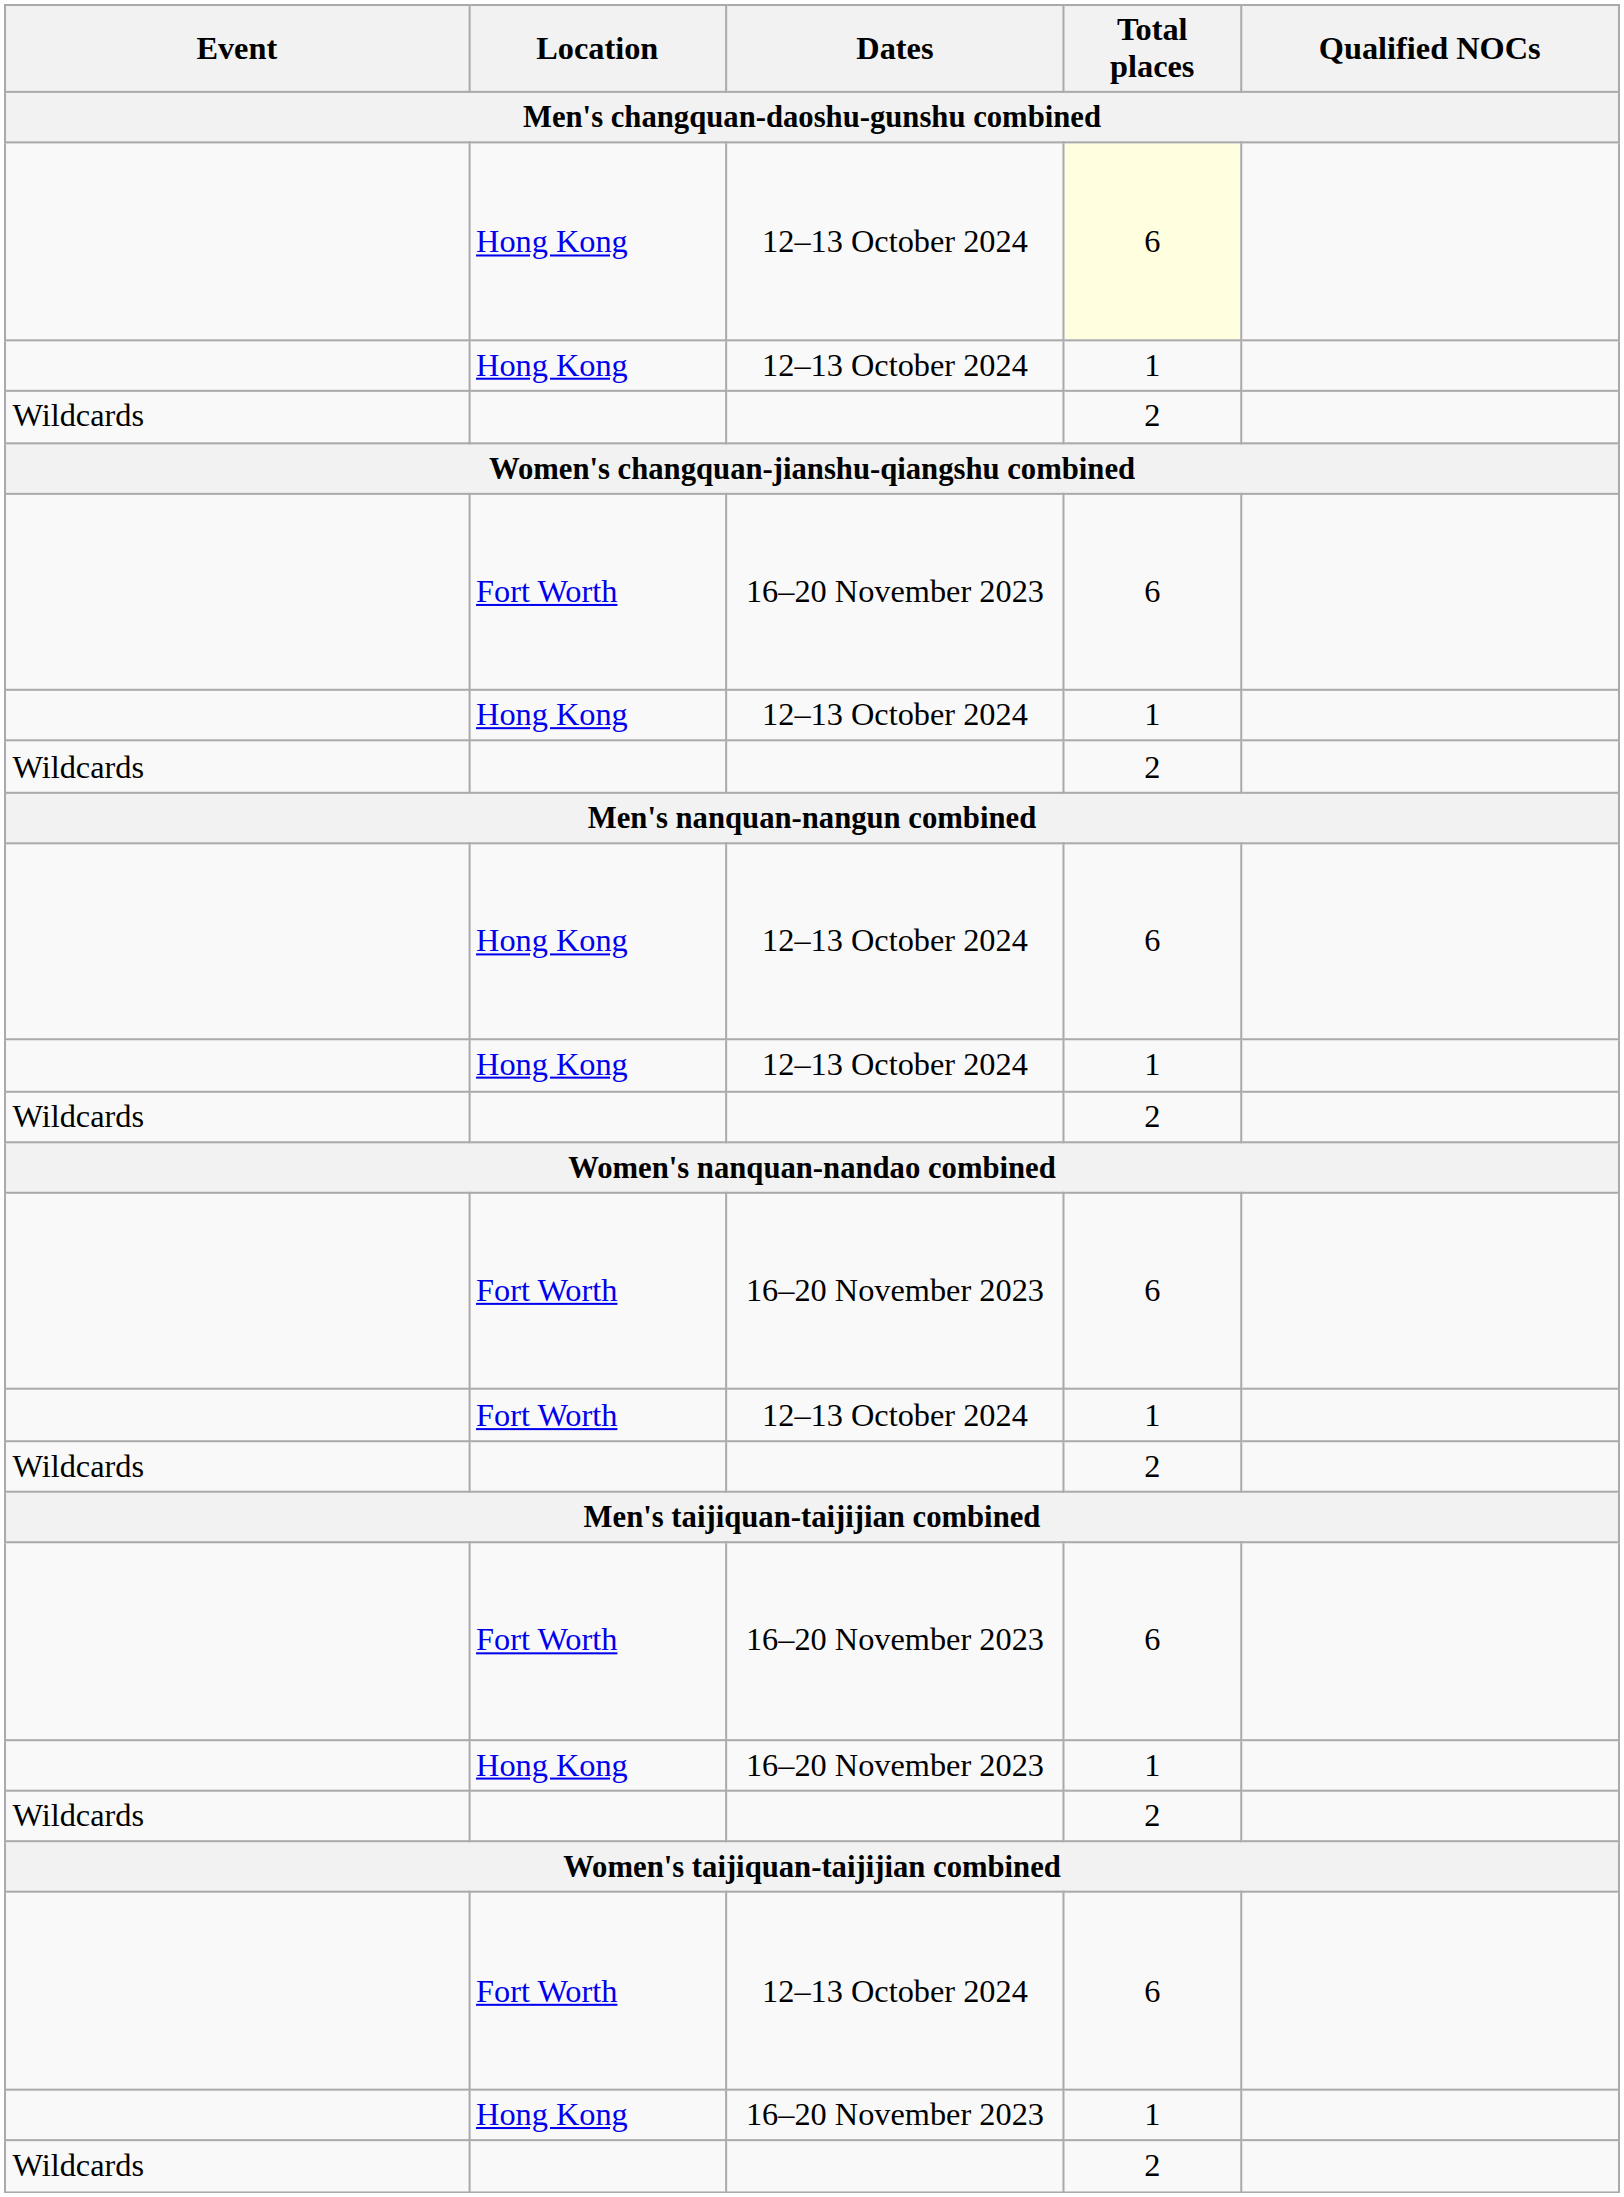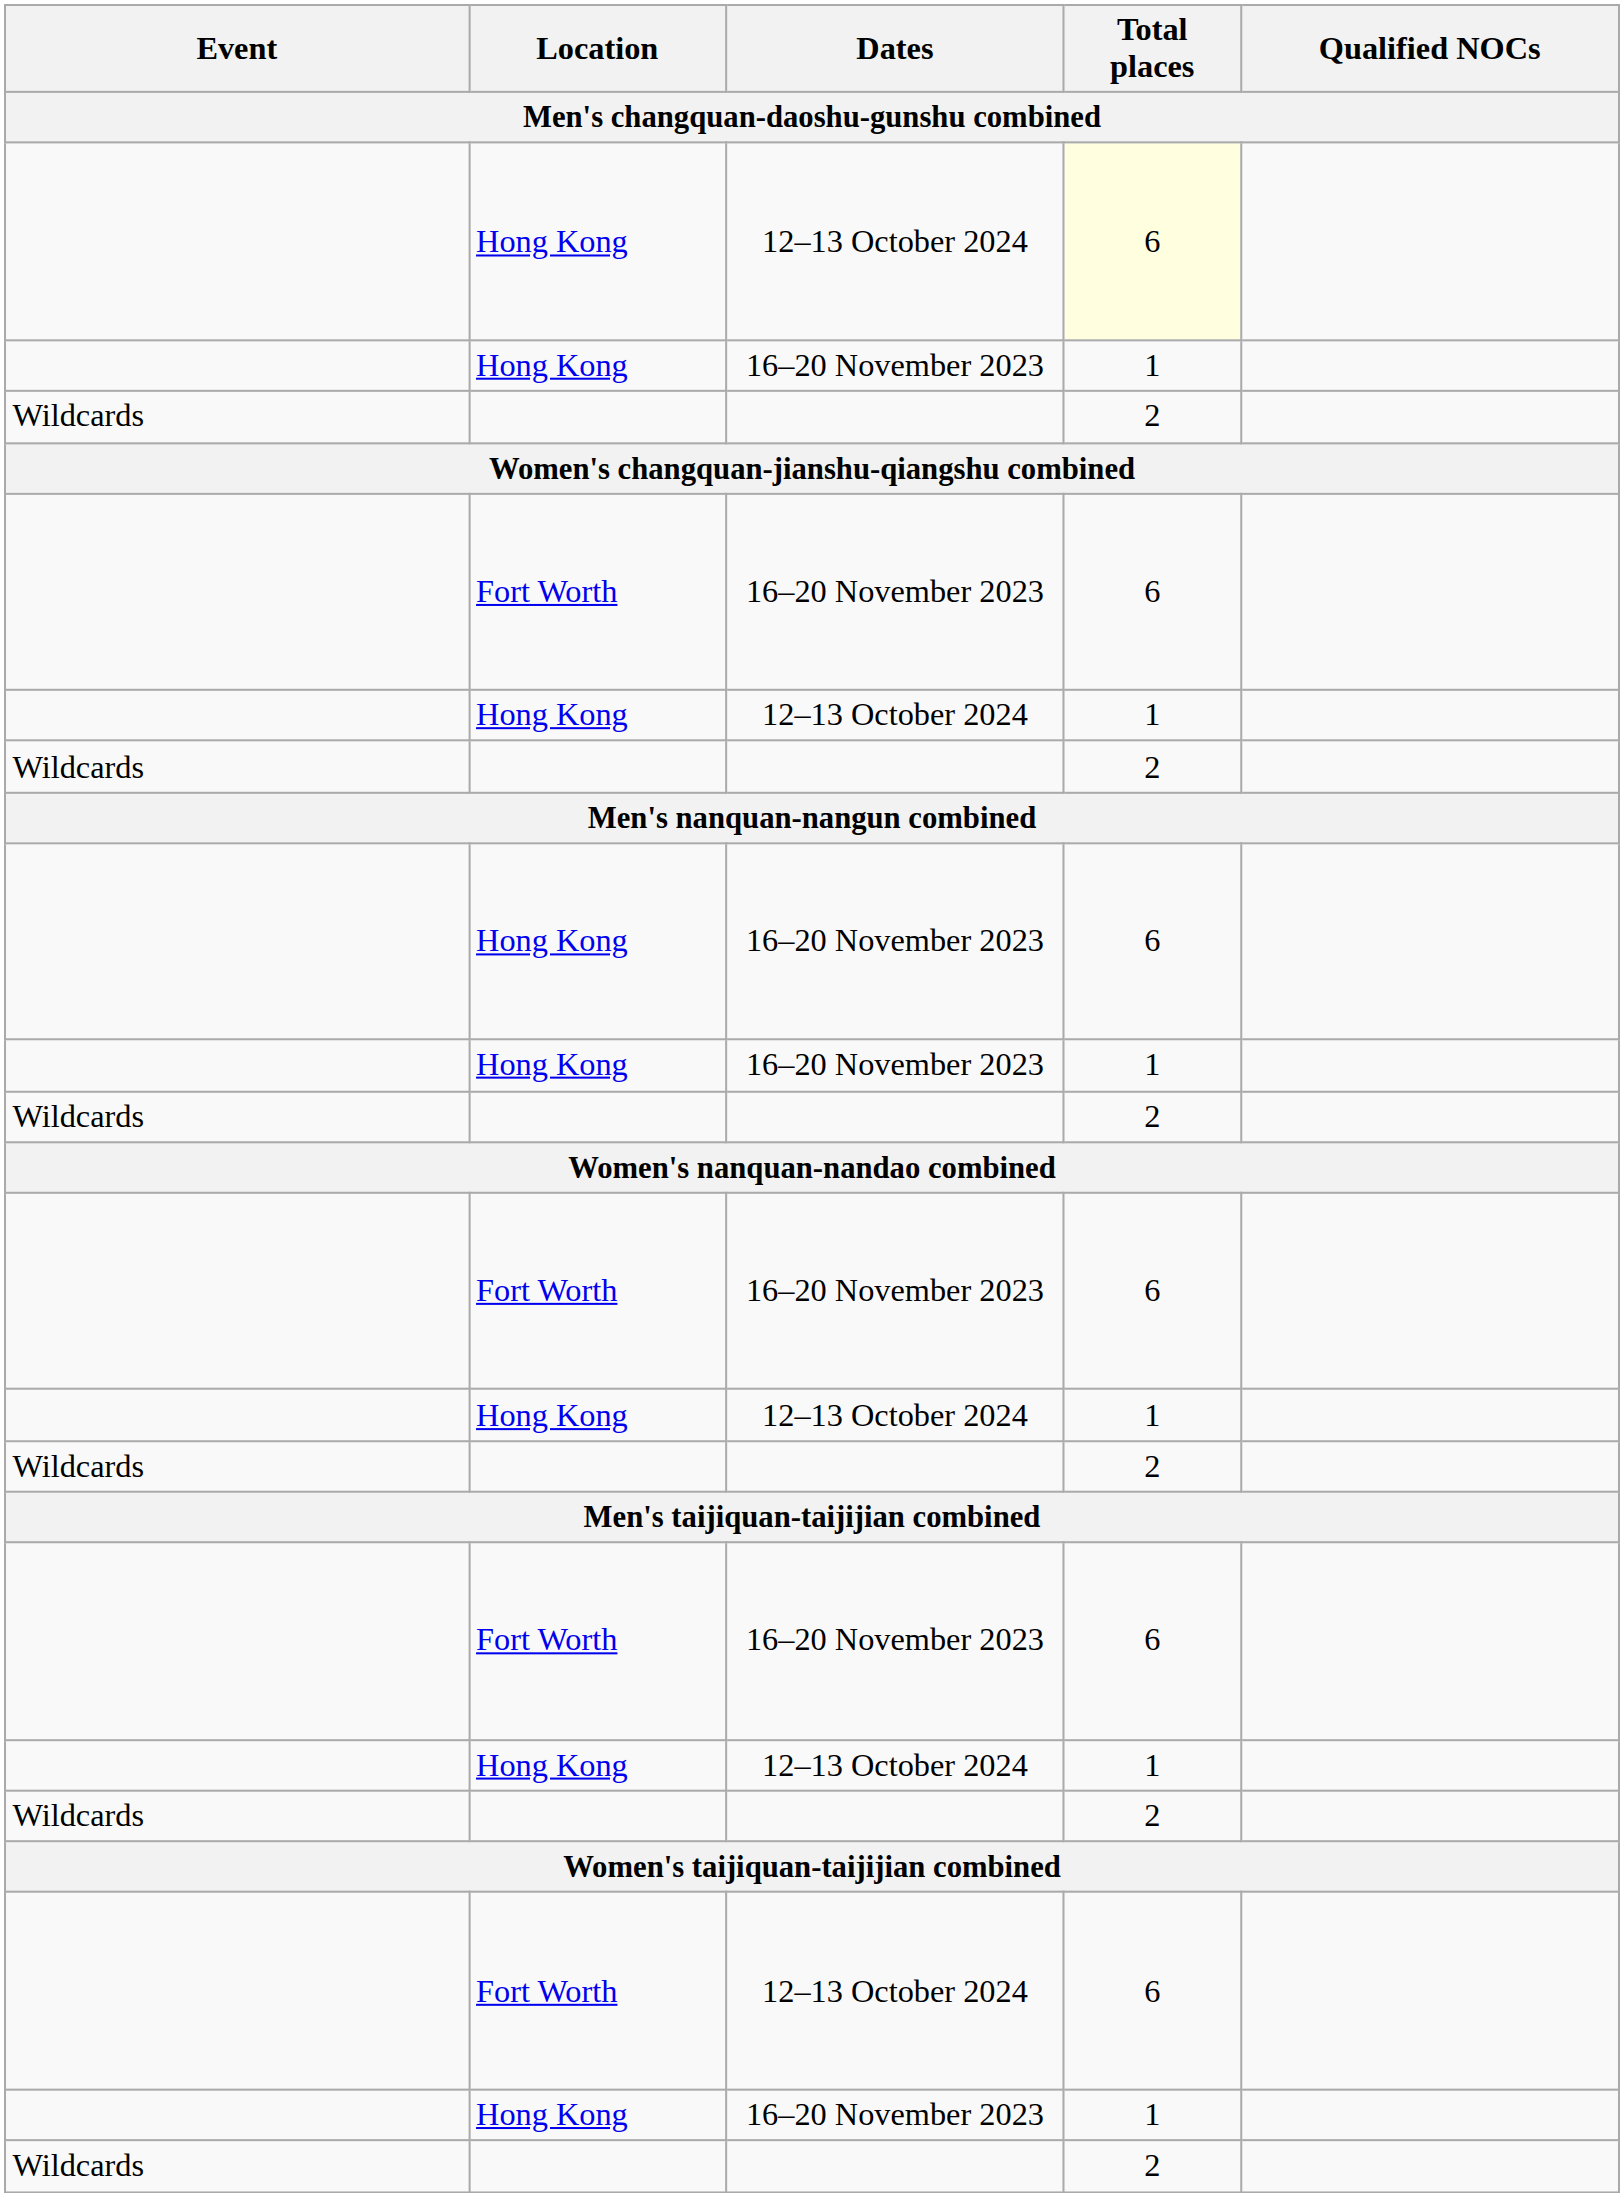(895, 365) 12–13 October 2024 -> (895, 365) 16–20 November 2023
(895, 940) 12–13 October 2024 -> (895, 940) 16–20 November 2023
(895, 1064) 12–13 October 2024 -> (895, 1064) 16–20 November 2023
(547, 1414) Fort Worth -> (552, 1414) Hong Kong
(895, 1764) 16–20 November 2023 -> (895, 1764) 12–13 October 2024
